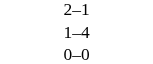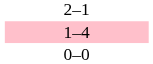(77, 32) no background -> (77, 32) pink background
